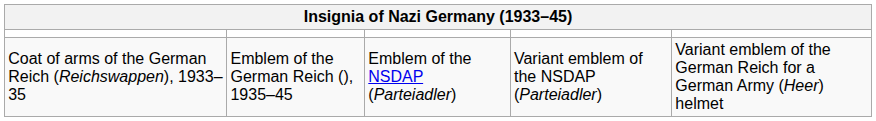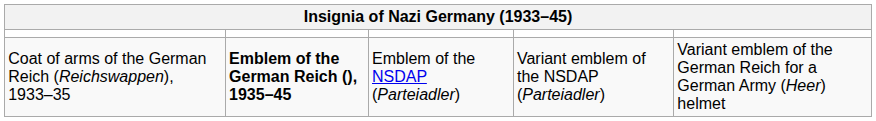(292, 76) normal -> (293, 76) bold
